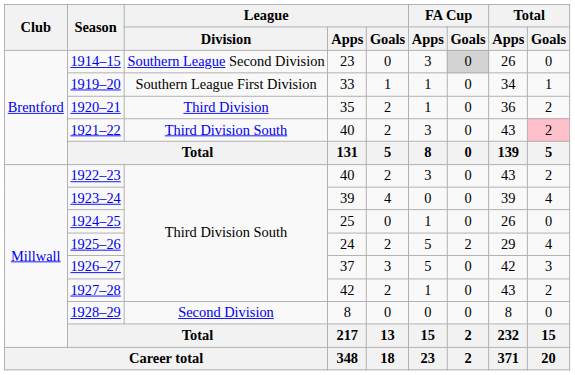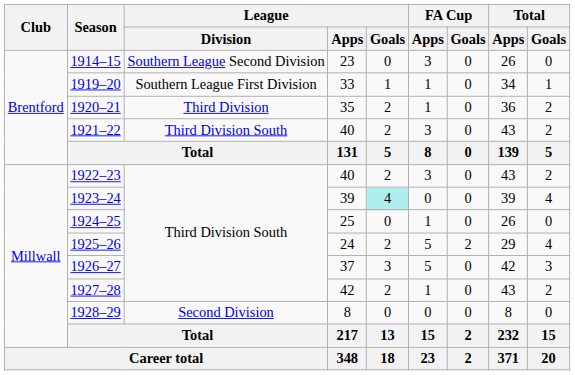(468, 61) lightgrey background -> (468, 61) no background
(549, 130) pink background -> (549, 130) no background
(387, 198) no background -> (387, 198) paleturquoise background
